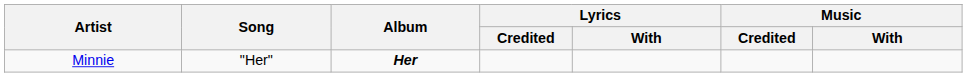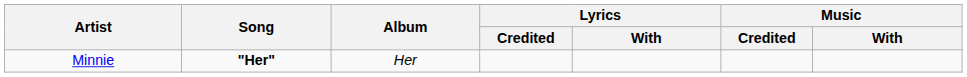(256, 60) normal -> (256, 60) bold
(405, 60) bold -> (405, 60) normal
